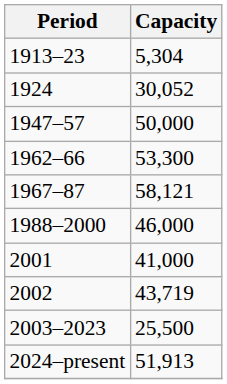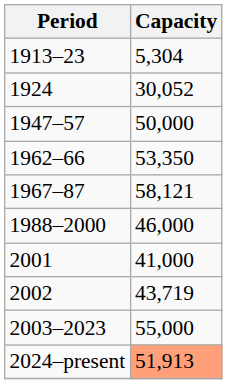(164, 157) 53,300 -> (164, 157) 53,350
(164, 327) 25,500 -> (164, 327) 55,000
(164, 361) no background -> (164, 361) lightsalmon background
